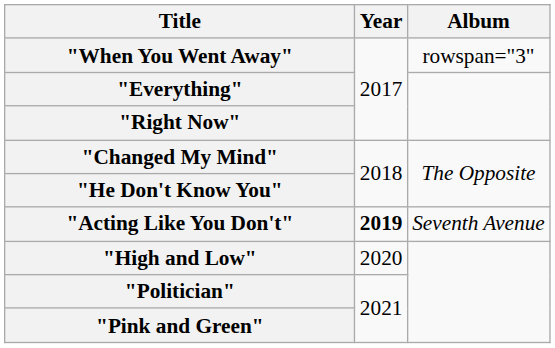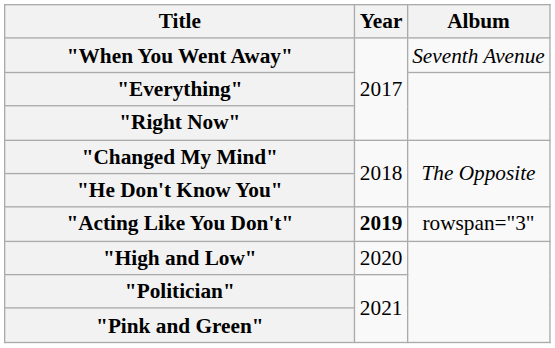(478, 55) rowspan="3" -> (478, 55) Seventh Avenue
(478, 223) Seventh Avenue -> (478, 223) rowspan="3"
